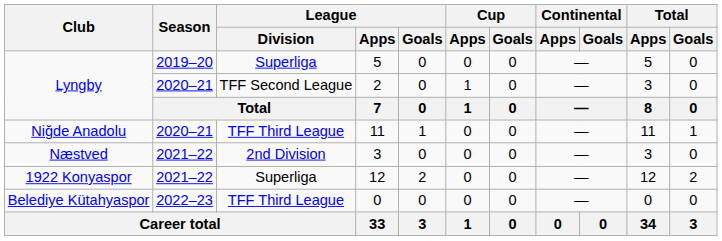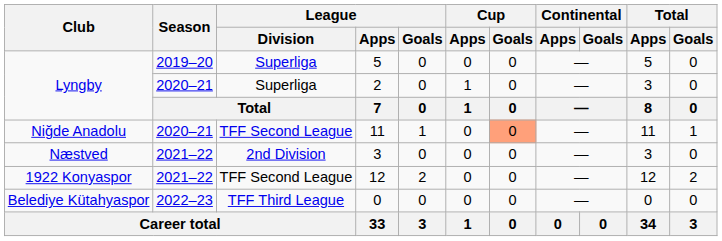(286, 85) TFF Second League -> (286, 85) Superliga
(286, 131) TFF Third League -> (286, 131) TFF Second League
(513, 131) no background -> (513, 131) lightsalmon background
(286, 177) Superliga -> (286, 177) TFF Second League
